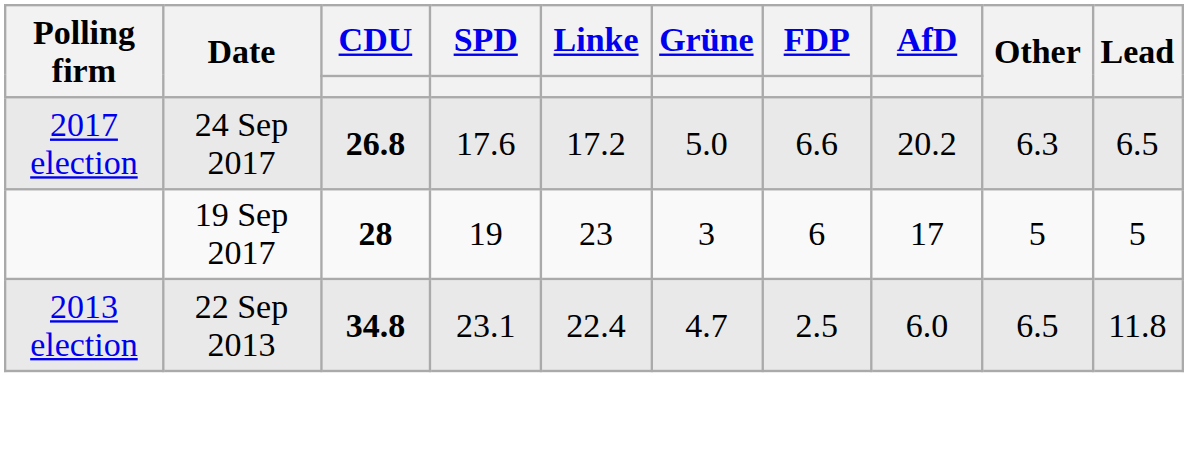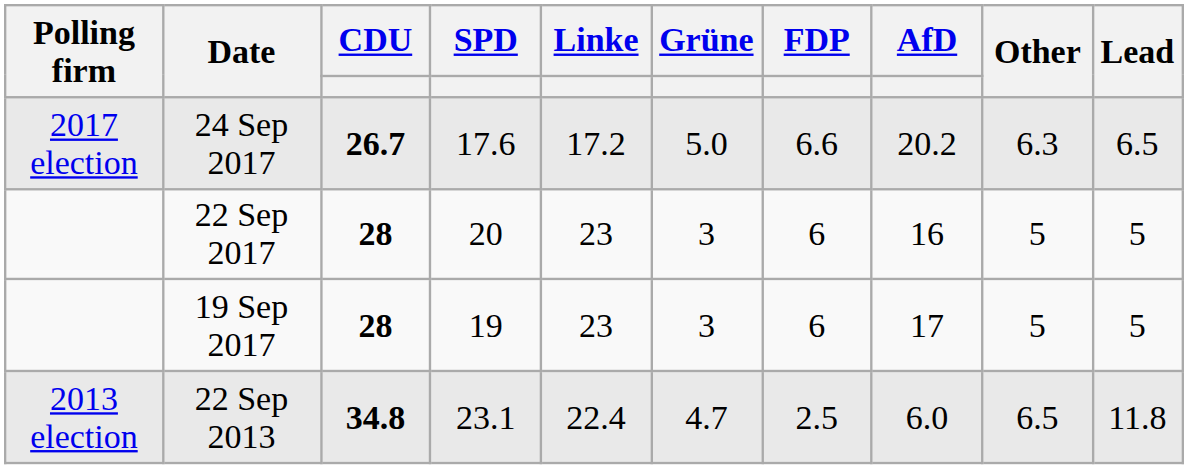(375, 143) 26.8 -> (375, 143) 26.7
+ row: (241, 234)
